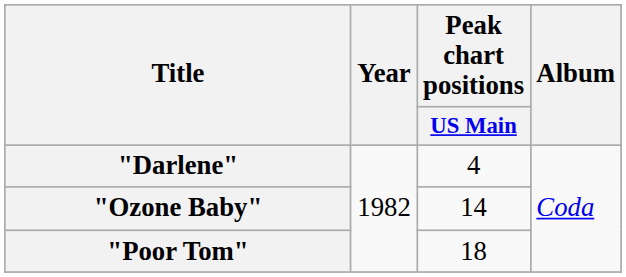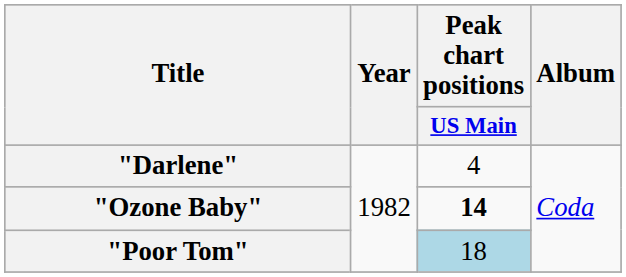(474, 208) normal -> (474, 208) bold
(474, 250) no background -> (474, 250) lightblue background
